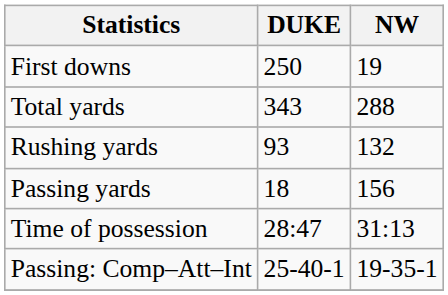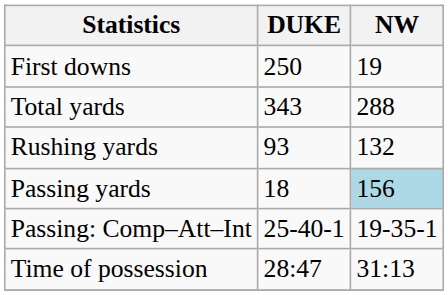(376, 187) no background -> (376, 187) lightblue background
rows swapped: (131, 268) <-> (109, 228)
